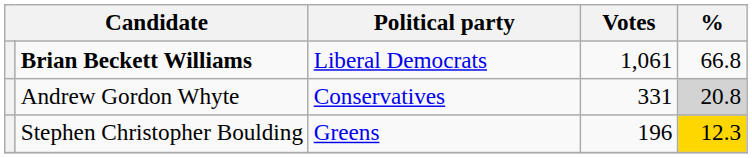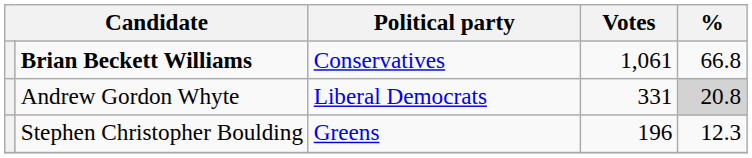(400, 59) Liberal Democrats -> (379, 59) Conservatives
(379, 96) Conservatives -> (400, 96) Liberal Democrats
(721, 133) gold background -> (721, 133) no background
